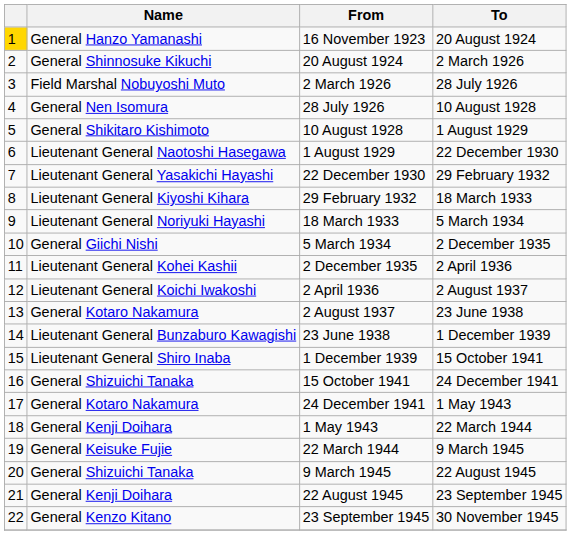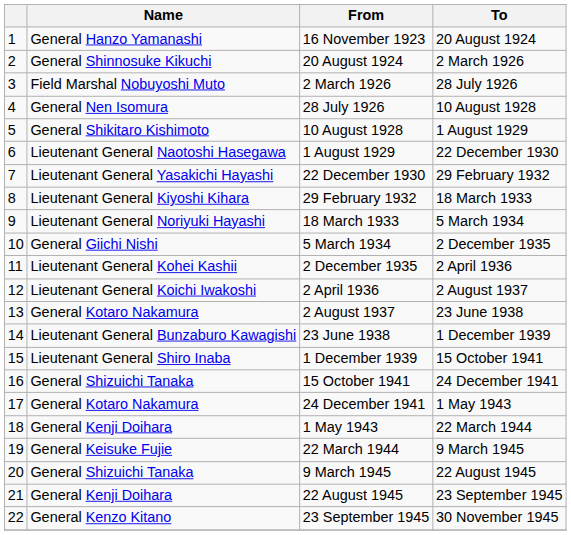(12, 38) gold background -> (12, 38) no background
